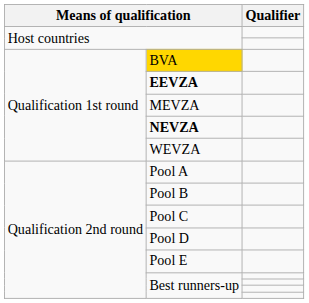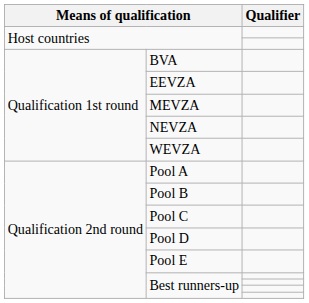(163, 60) gold background -> (163, 60) no background
(174, 82) bold -> (173, 82) normal
(174, 127) bold -> (173, 127) normal
